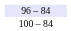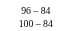(36, 10) lavender background -> (36, 10) no background
